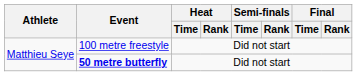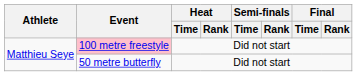(124, 46) no background -> (124, 46) pink background
(123, 63) bold -> (120, 63) normal
